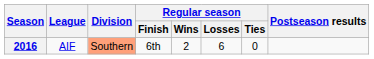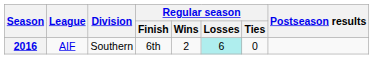(112, 46) lightsalmon background -> (112, 46) no background
(222, 46) no background -> (222, 46) paleturquoise background
